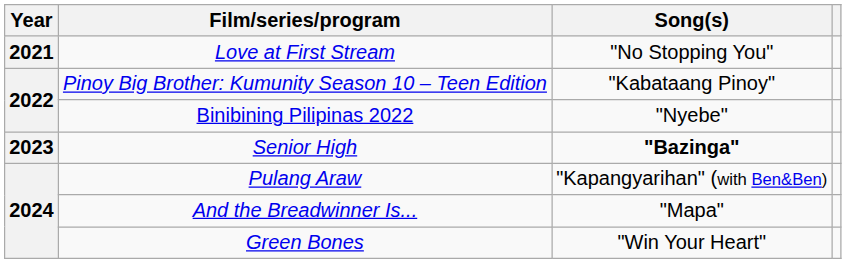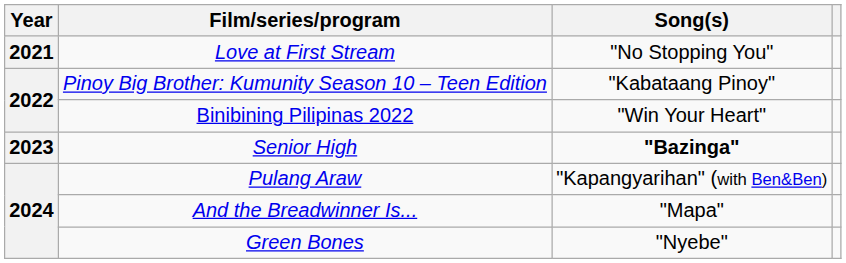(692, 115) "Nyebe" -> (692, 115) "Win Your Heart"
(692, 242) "Win Your Heart" -> (692, 242) "Nyebe"
